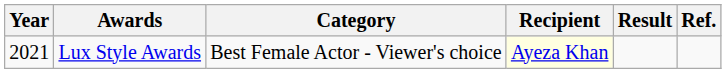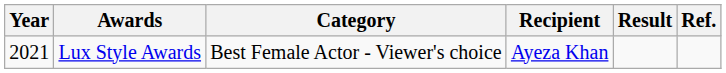(560, 52) lightyellow background -> (560, 52) no background
